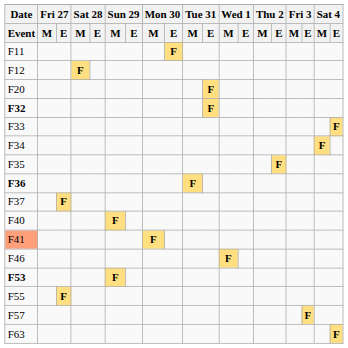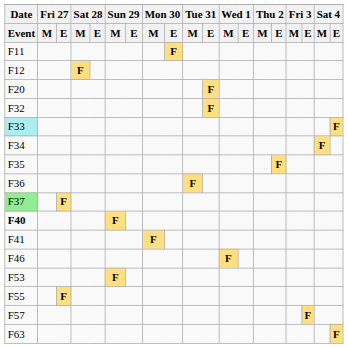(17, 108) bold -> (16, 108) normal
(16, 127) no background -> (16, 127) paleturquoise background
(17, 183) bold -> (16, 183) normal
(16, 202) no background -> (16, 202) lightgreen background
(16, 221) normal -> (17, 221) bold
(16, 240) lightsalmon background -> (16, 240) no background
(17, 277) bold -> (16, 277) normal
